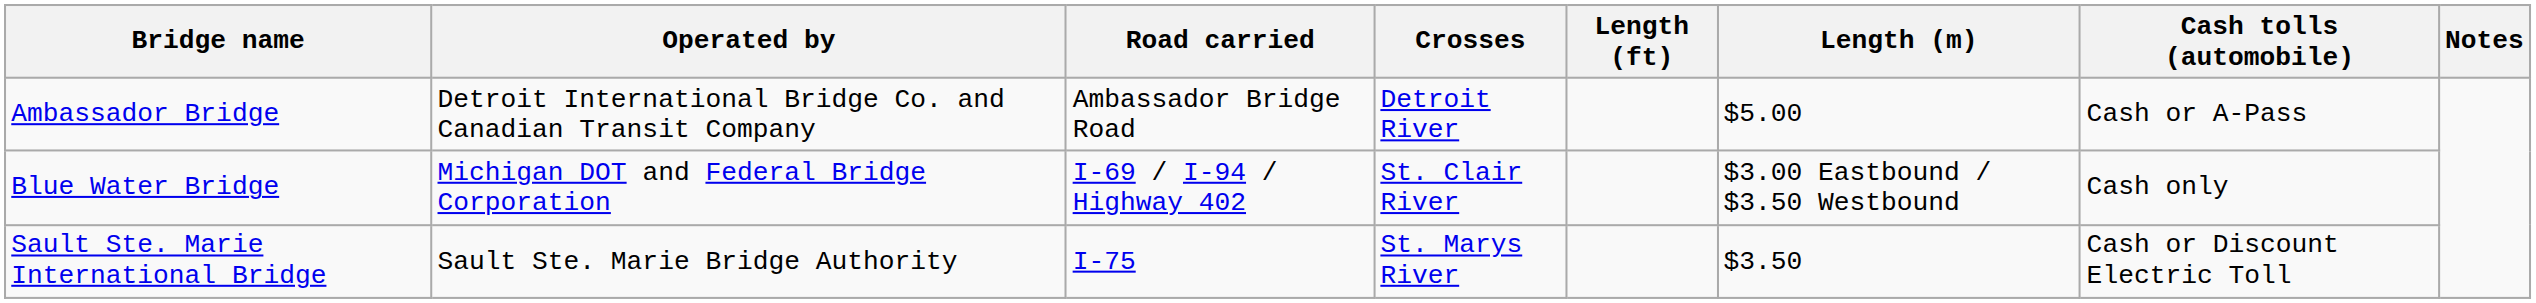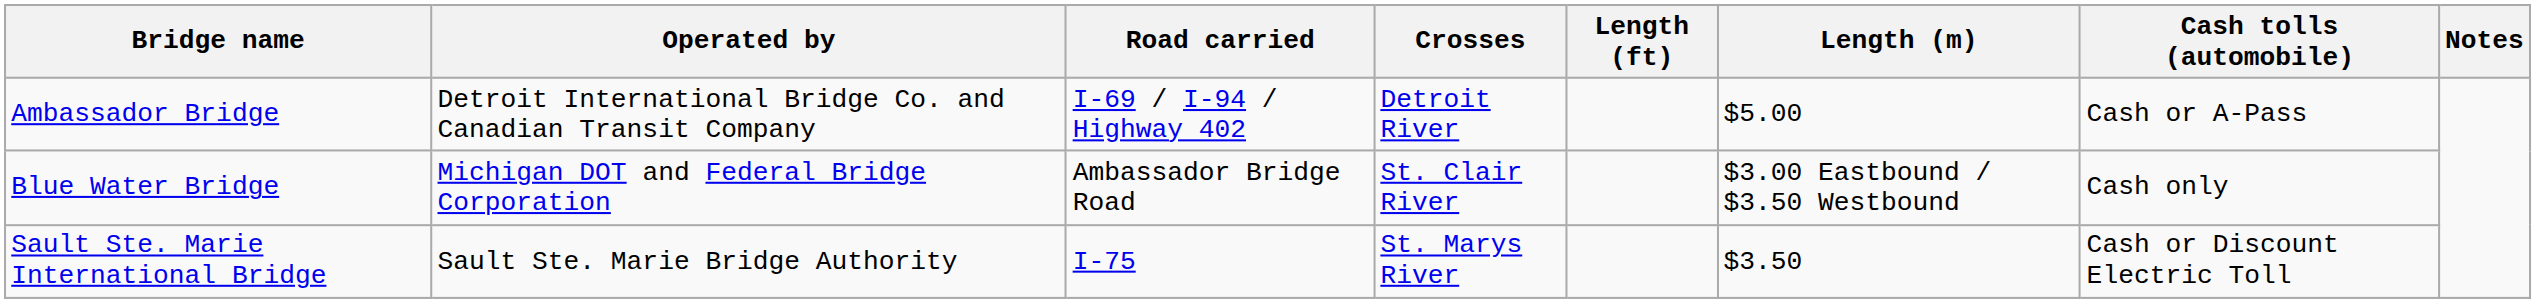(1207, 115) Ambassador Bridge Road -> (1175, 115) I-69 / I-94 / Highway 402
(1175, 188) I-69 / I-94 / Highway 402 -> (1207, 188) Ambassador Bridge Road
